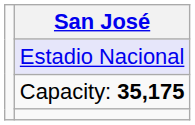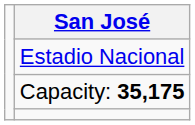(102, 56) lavender background -> (102, 56) no background
